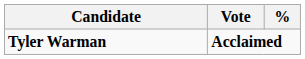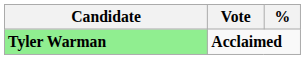(57, 41) no background -> (57, 41) lightgreen background
